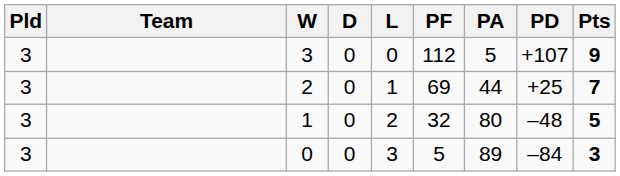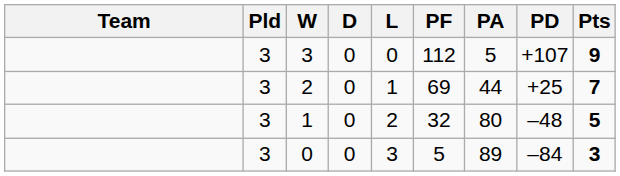columns swapped: (167, 21) <-> (26, 21)
